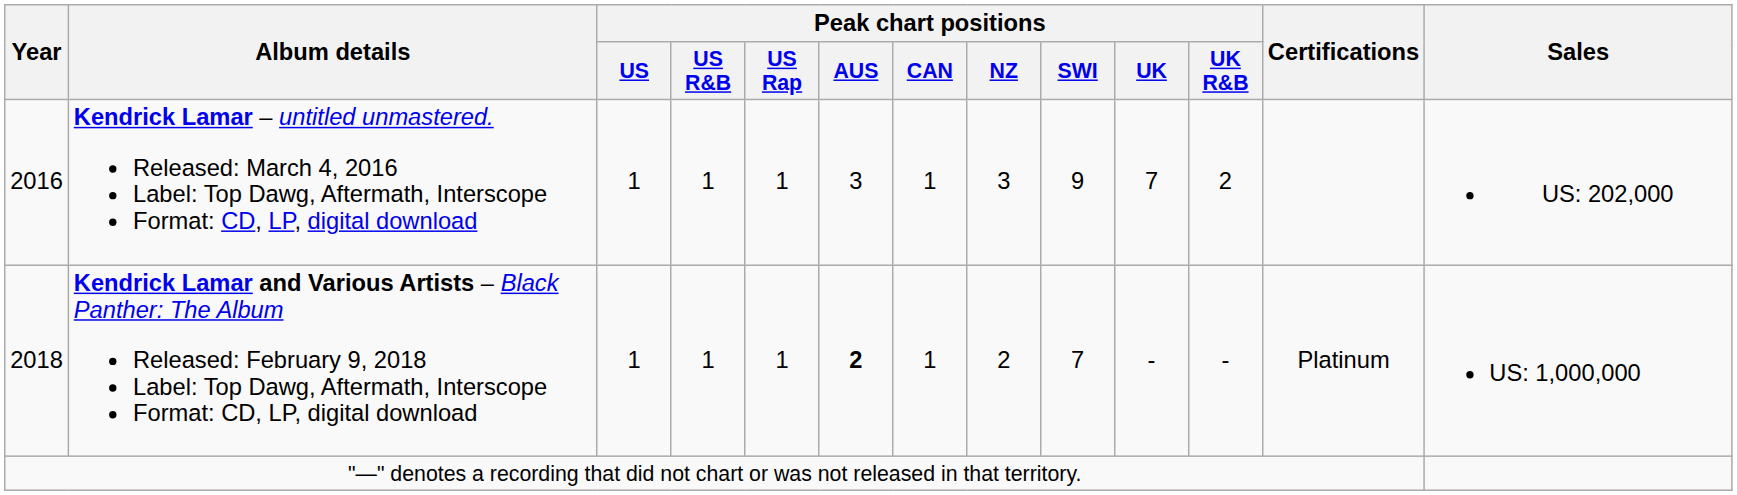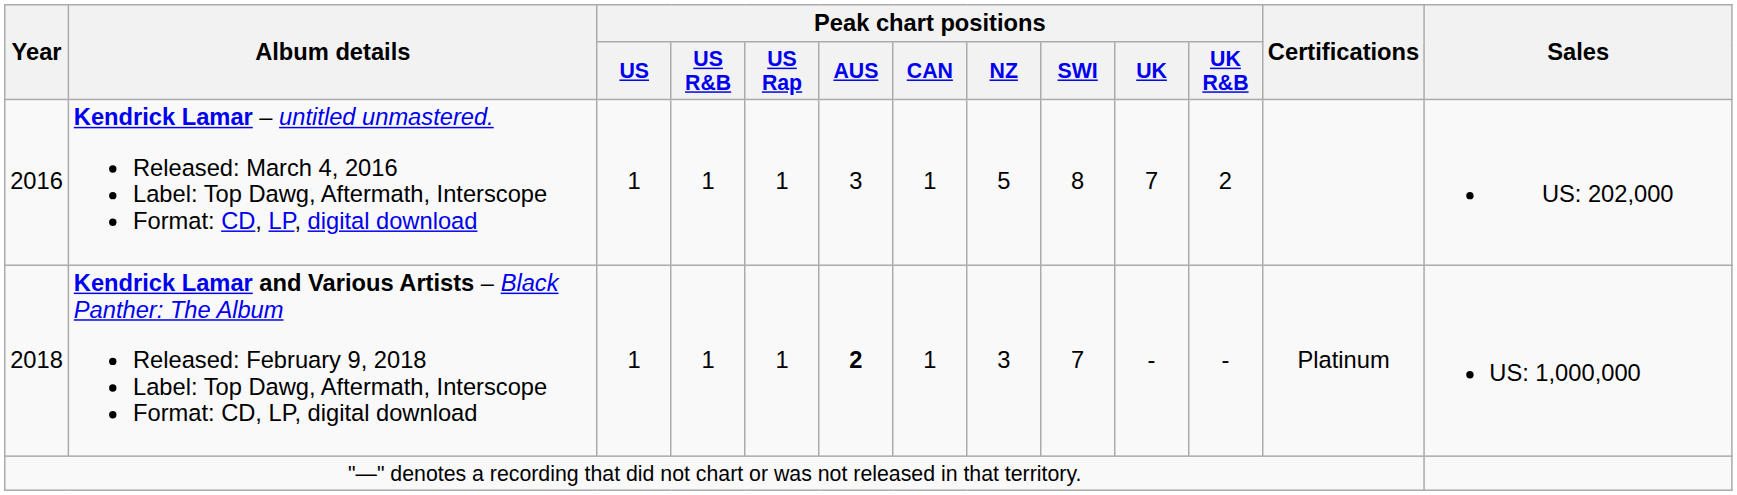(1004, 181) 3 -> (1004, 181) 5
(1078, 181) 9 -> (1078, 181) 8
(1004, 359) 2 -> (1004, 359) 3
